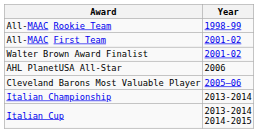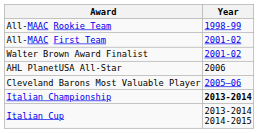(228, 97) normal -> (228, 97) bold
